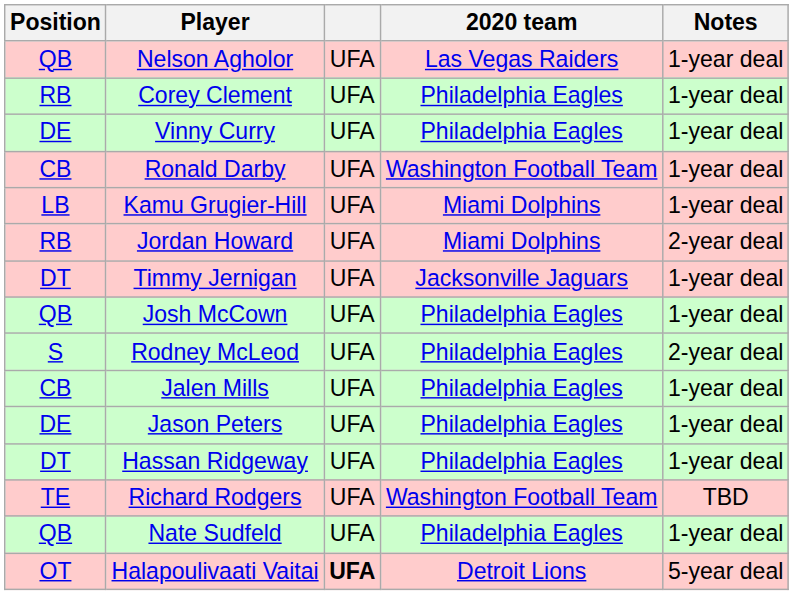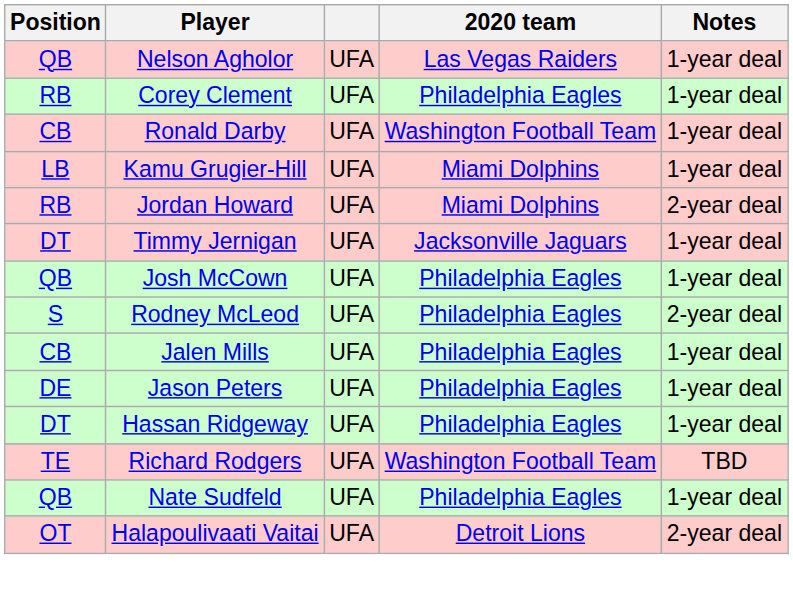- row: (215, 132)
(352, 570) bold -> (352, 534) normal
(726, 570) 5-year deal -> (724, 534) 2-year deal
